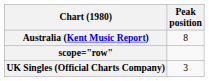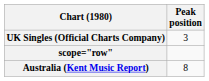rows swapped: (86, 38) <-> (86, 68)
